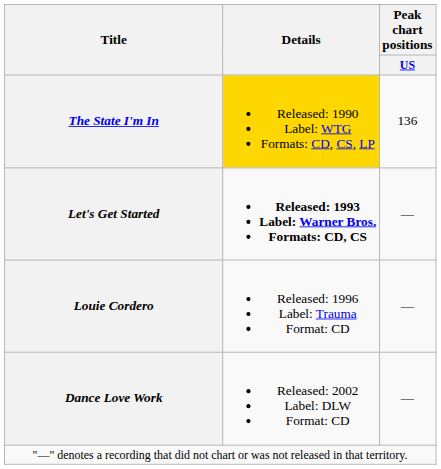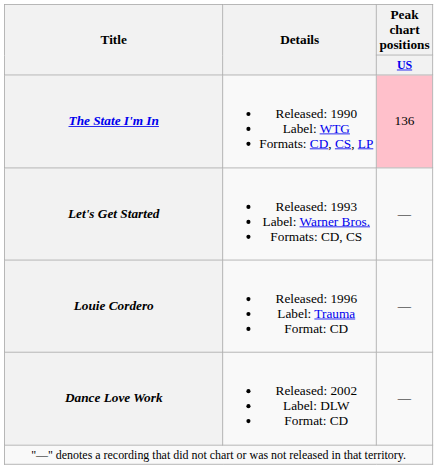(301, 129) gold background -> (300, 129) no background
(407, 121) no background -> (405, 121) pink background
(301, 221) bold -> (300, 221) normal
